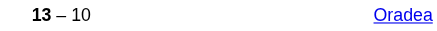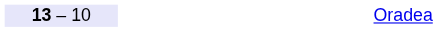(61, 15) no background -> (61, 15) lavender background
